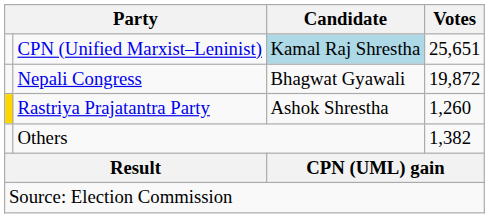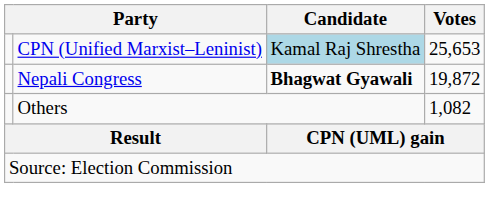(455, 49) 25,651 -> (455, 49) 25,653
(338, 78) normal -> (342, 78) bold
- row: (114, 108)
(450, 138) 1,382 -> (450, 108) 1,082
